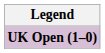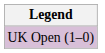(52, 37) bold -> (51, 37) normal
